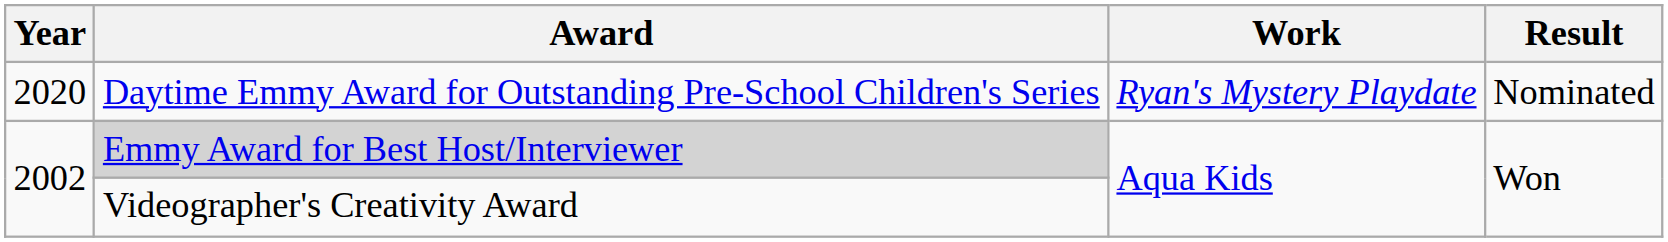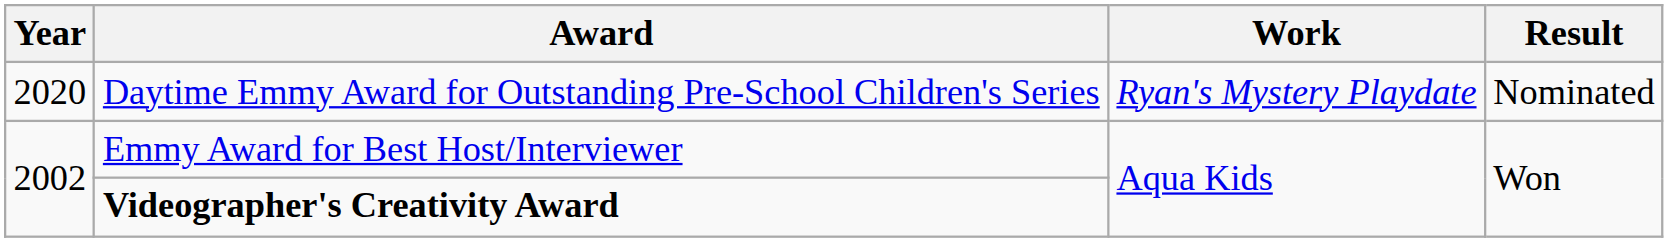(393, 148) lightgrey background -> (393, 148) no background
(340, 206) normal -> (361, 206) bold
